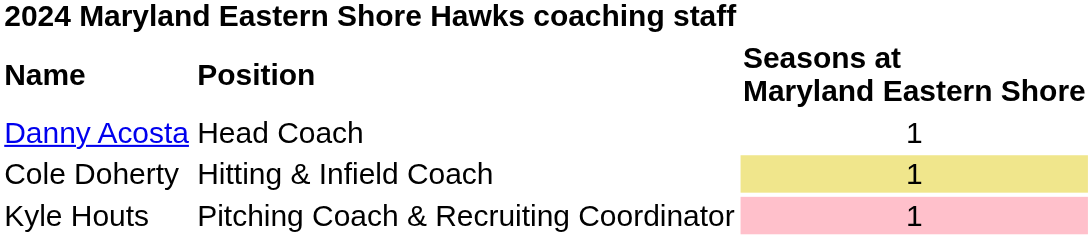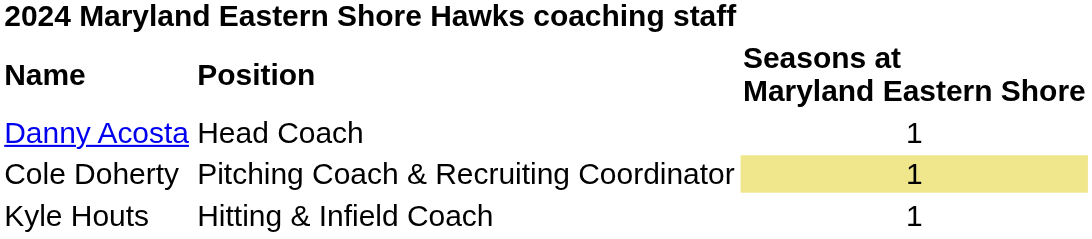(345, 174) Hitting & Infield Coach -> (466, 174) Pitching Coach & Recruiting Coordinator
(466, 216) Pitching Coach & Recruiting Coordinator -> (345, 216) Hitting & Infield Coach
(914, 216) pink background -> (914, 216) no background
